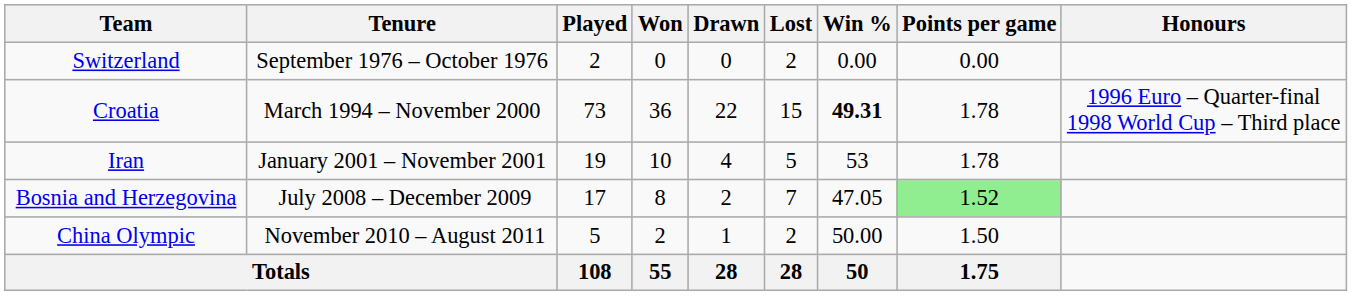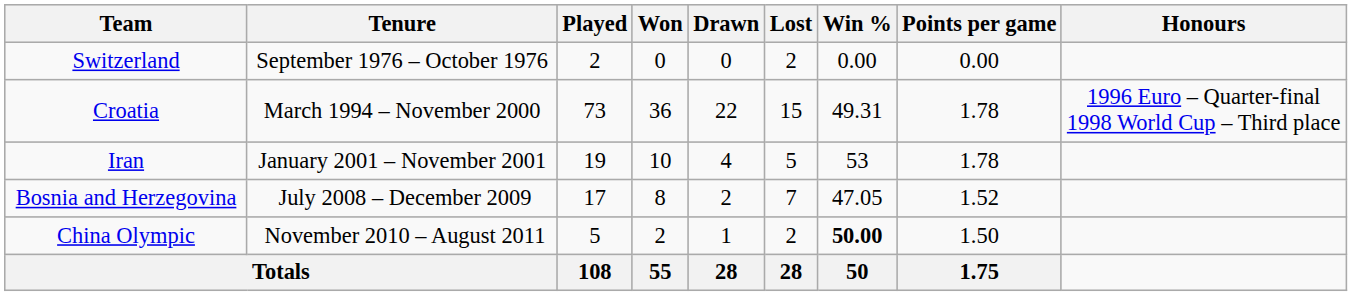(857, 110) bold -> (857, 110) normal
(979, 198) lightgreen background -> (979, 198) no background
(857, 235) normal -> (857, 235) bold
